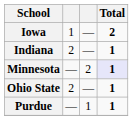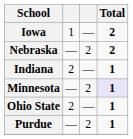+ row: (33, 50)
(88, 106) 1 -> (88, 124) 2
